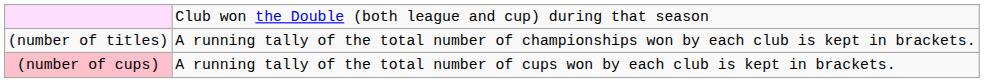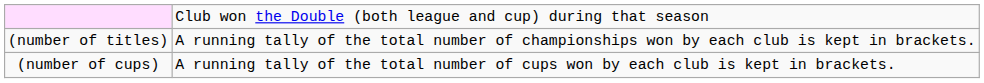(88, 65) pink background -> (88, 65) no background
